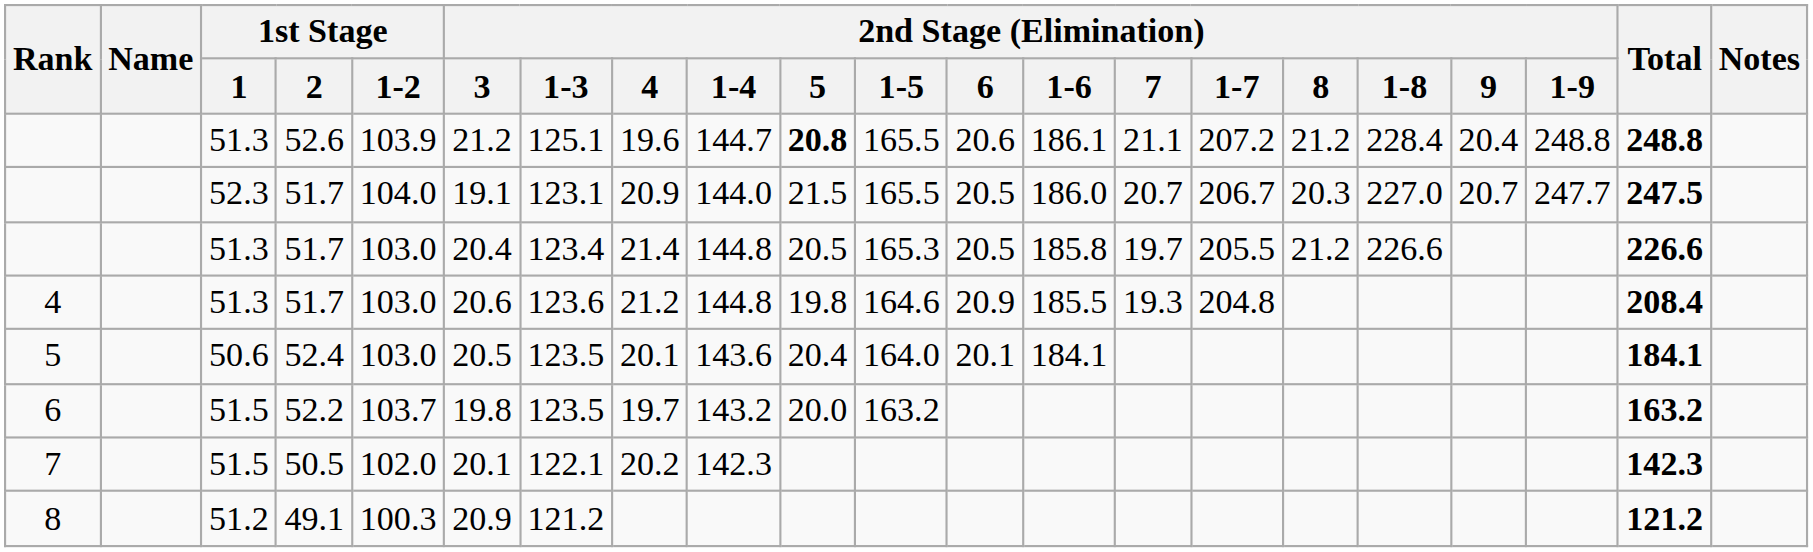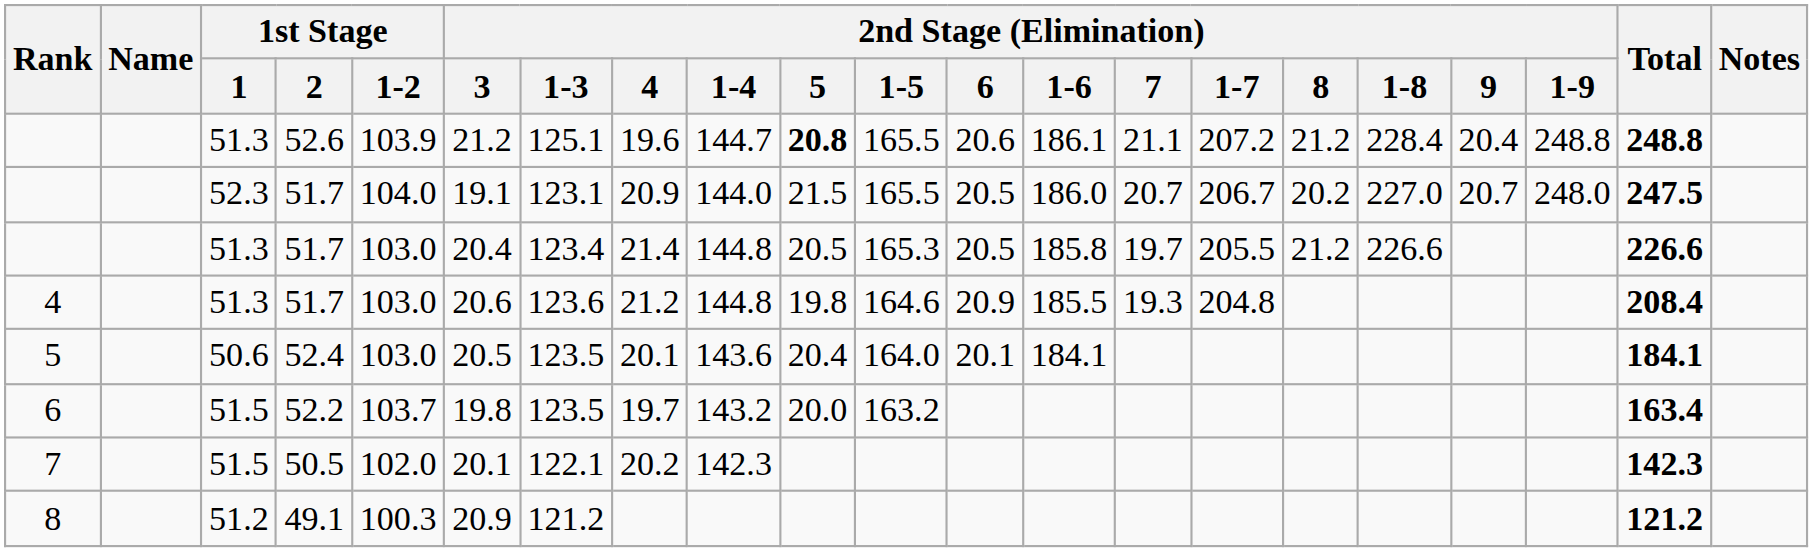(1321, 193) 20.3 -> (1321, 193) 20.2
(1572, 193) 247.7 -> (1572, 193) 248.0
(1665, 409) 163.2 -> (1665, 409) 163.4
